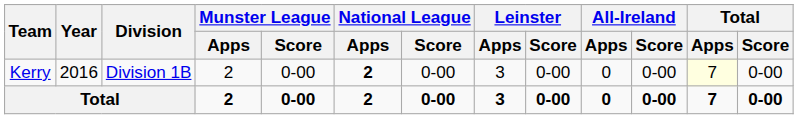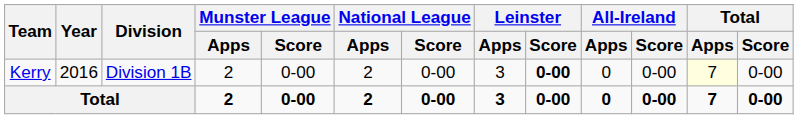(368, 72) bold -> (368, 72) normal
(553, 72) normal -> (553, 72) bold
